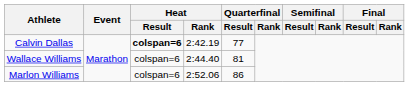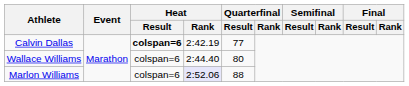(238, 59) 81 -> (238, 59) 80
(203, 74) no background -> (203, 74) lavender background
(238, 74) 86 -> (238, 74) 88
